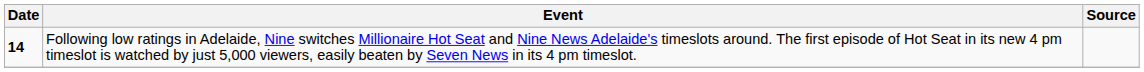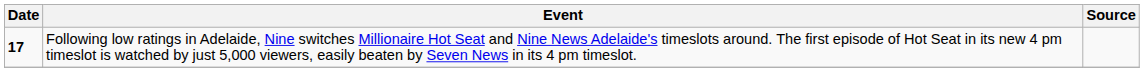(16, 47) 14 -> (16, 47) 17
